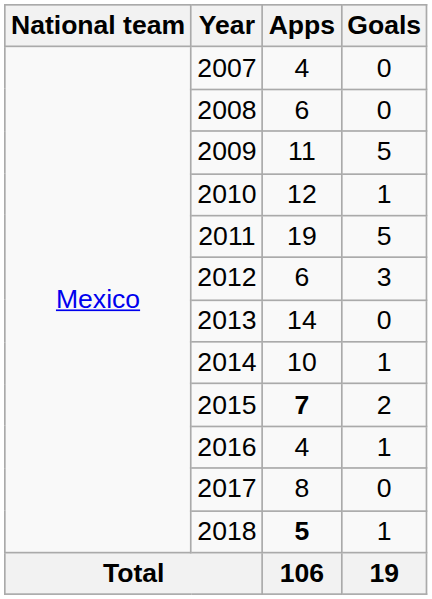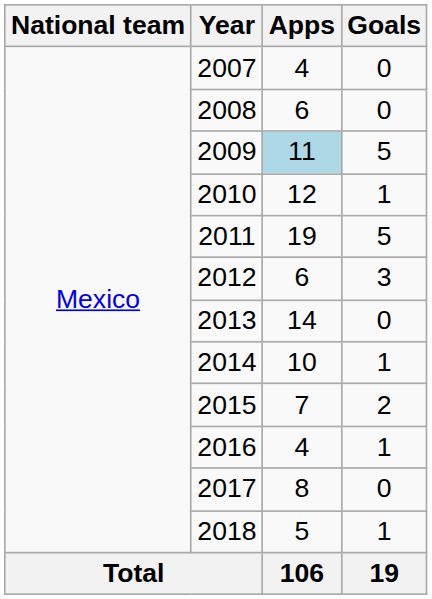(302, 151) no background -> (302, 151) lightblue background
(302, 404) bold -> (302, 404) normal
(302, 531) bold -> (302, 531) normal
